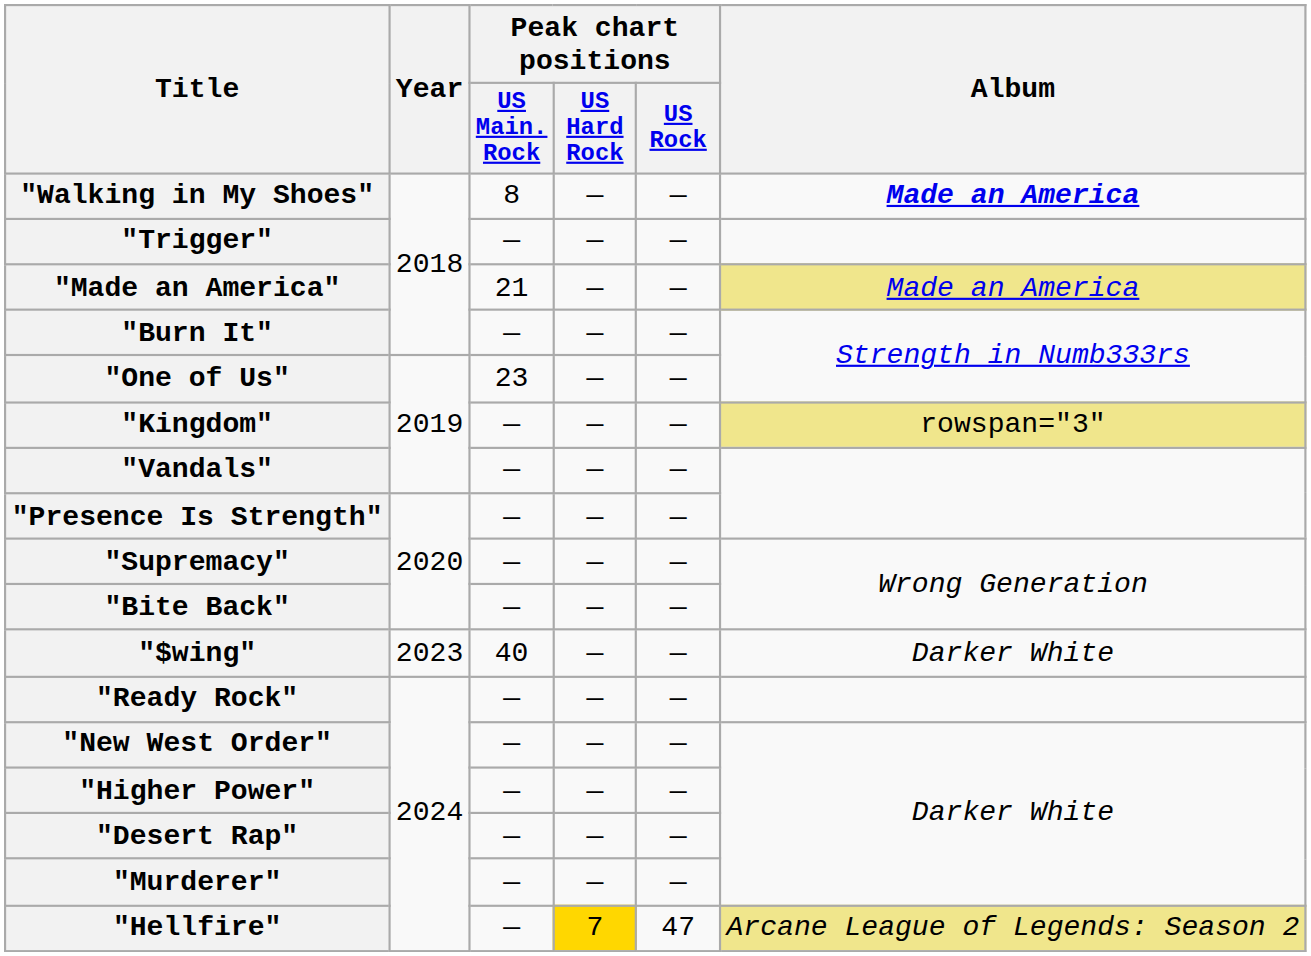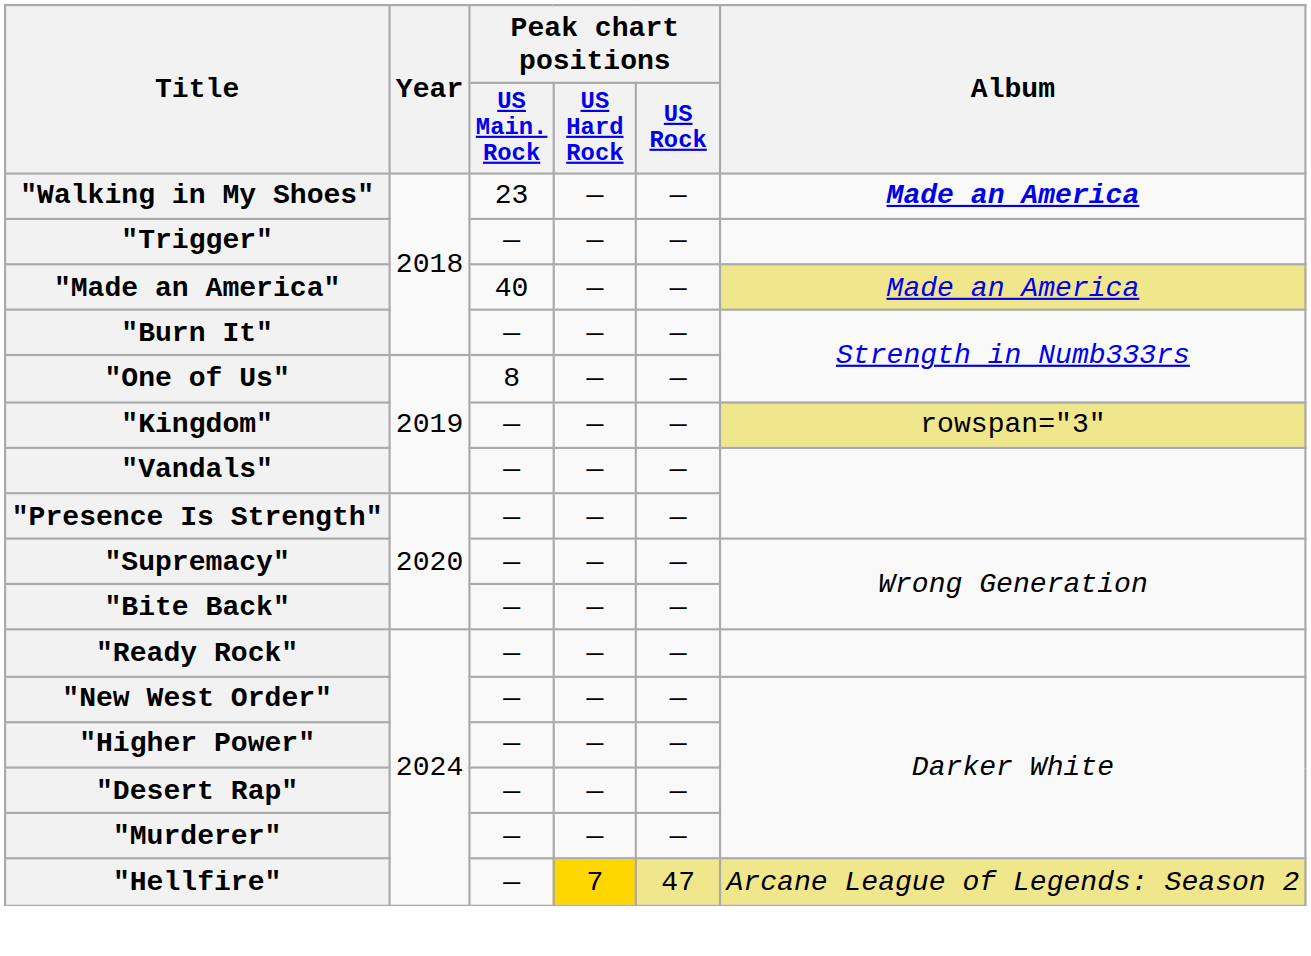(512, 196) 8 -> (512, 196) 23
(512, 287) 21 -> (512, 287) 40
(512, 379) 23 -> (512, 379) 8
- row: (197, 653)
(678, 928) no background -> (678, 882) khaki background
